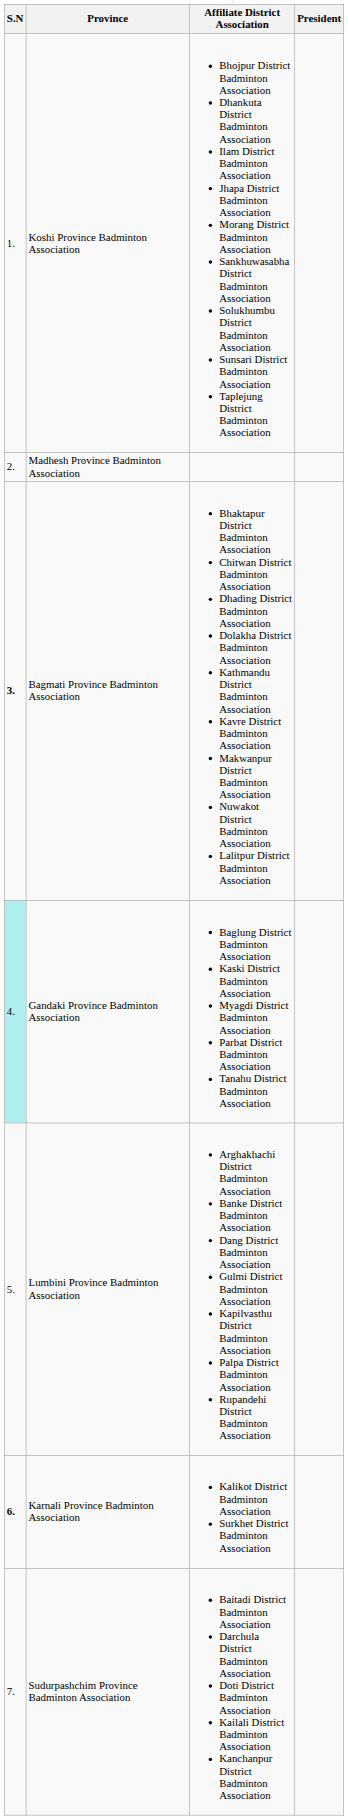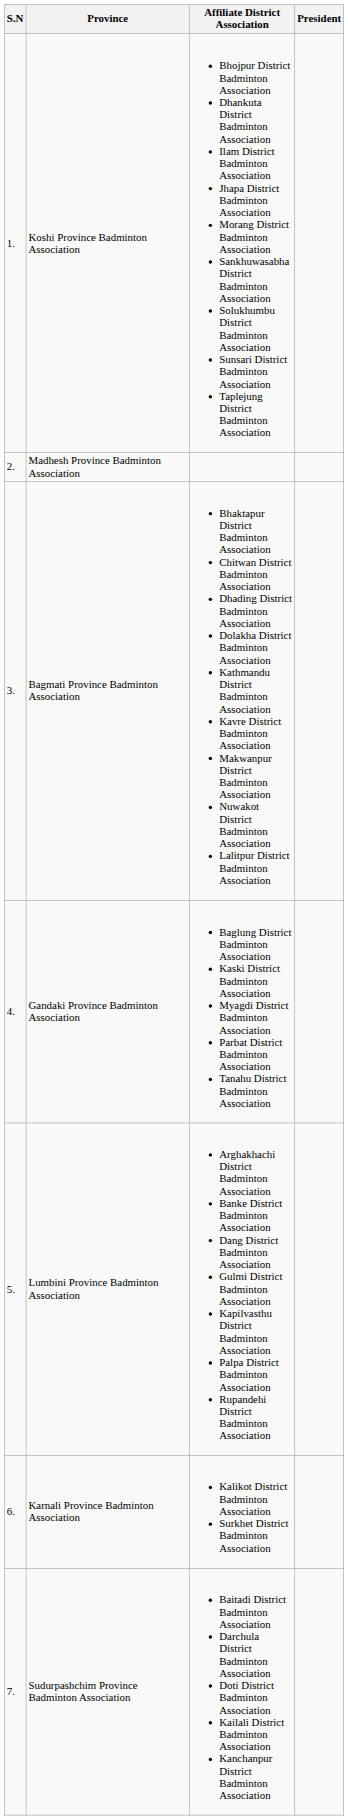(11, 691) bold -> (11, 691) normal
(11, 1011) paleturquoise background -> (11, 1011) no background
(11, 1512) bold -> (11, 1512) normal
